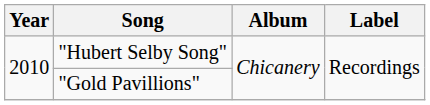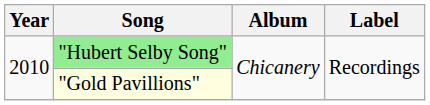(143, 52) no background -> (143, 52) lightgreen background
(129, 83) no background -> (129, 83) lightyellow background
